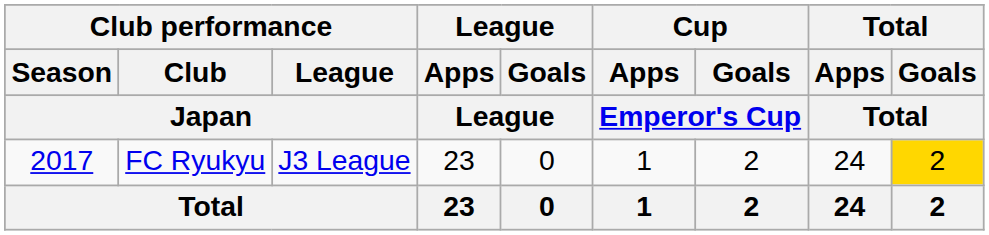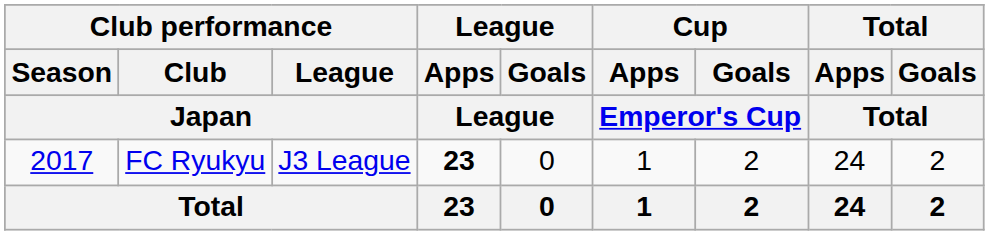(459, 161) normal -> (459, 161) bold
(937, 161) gold background -> (937, 161) no background
